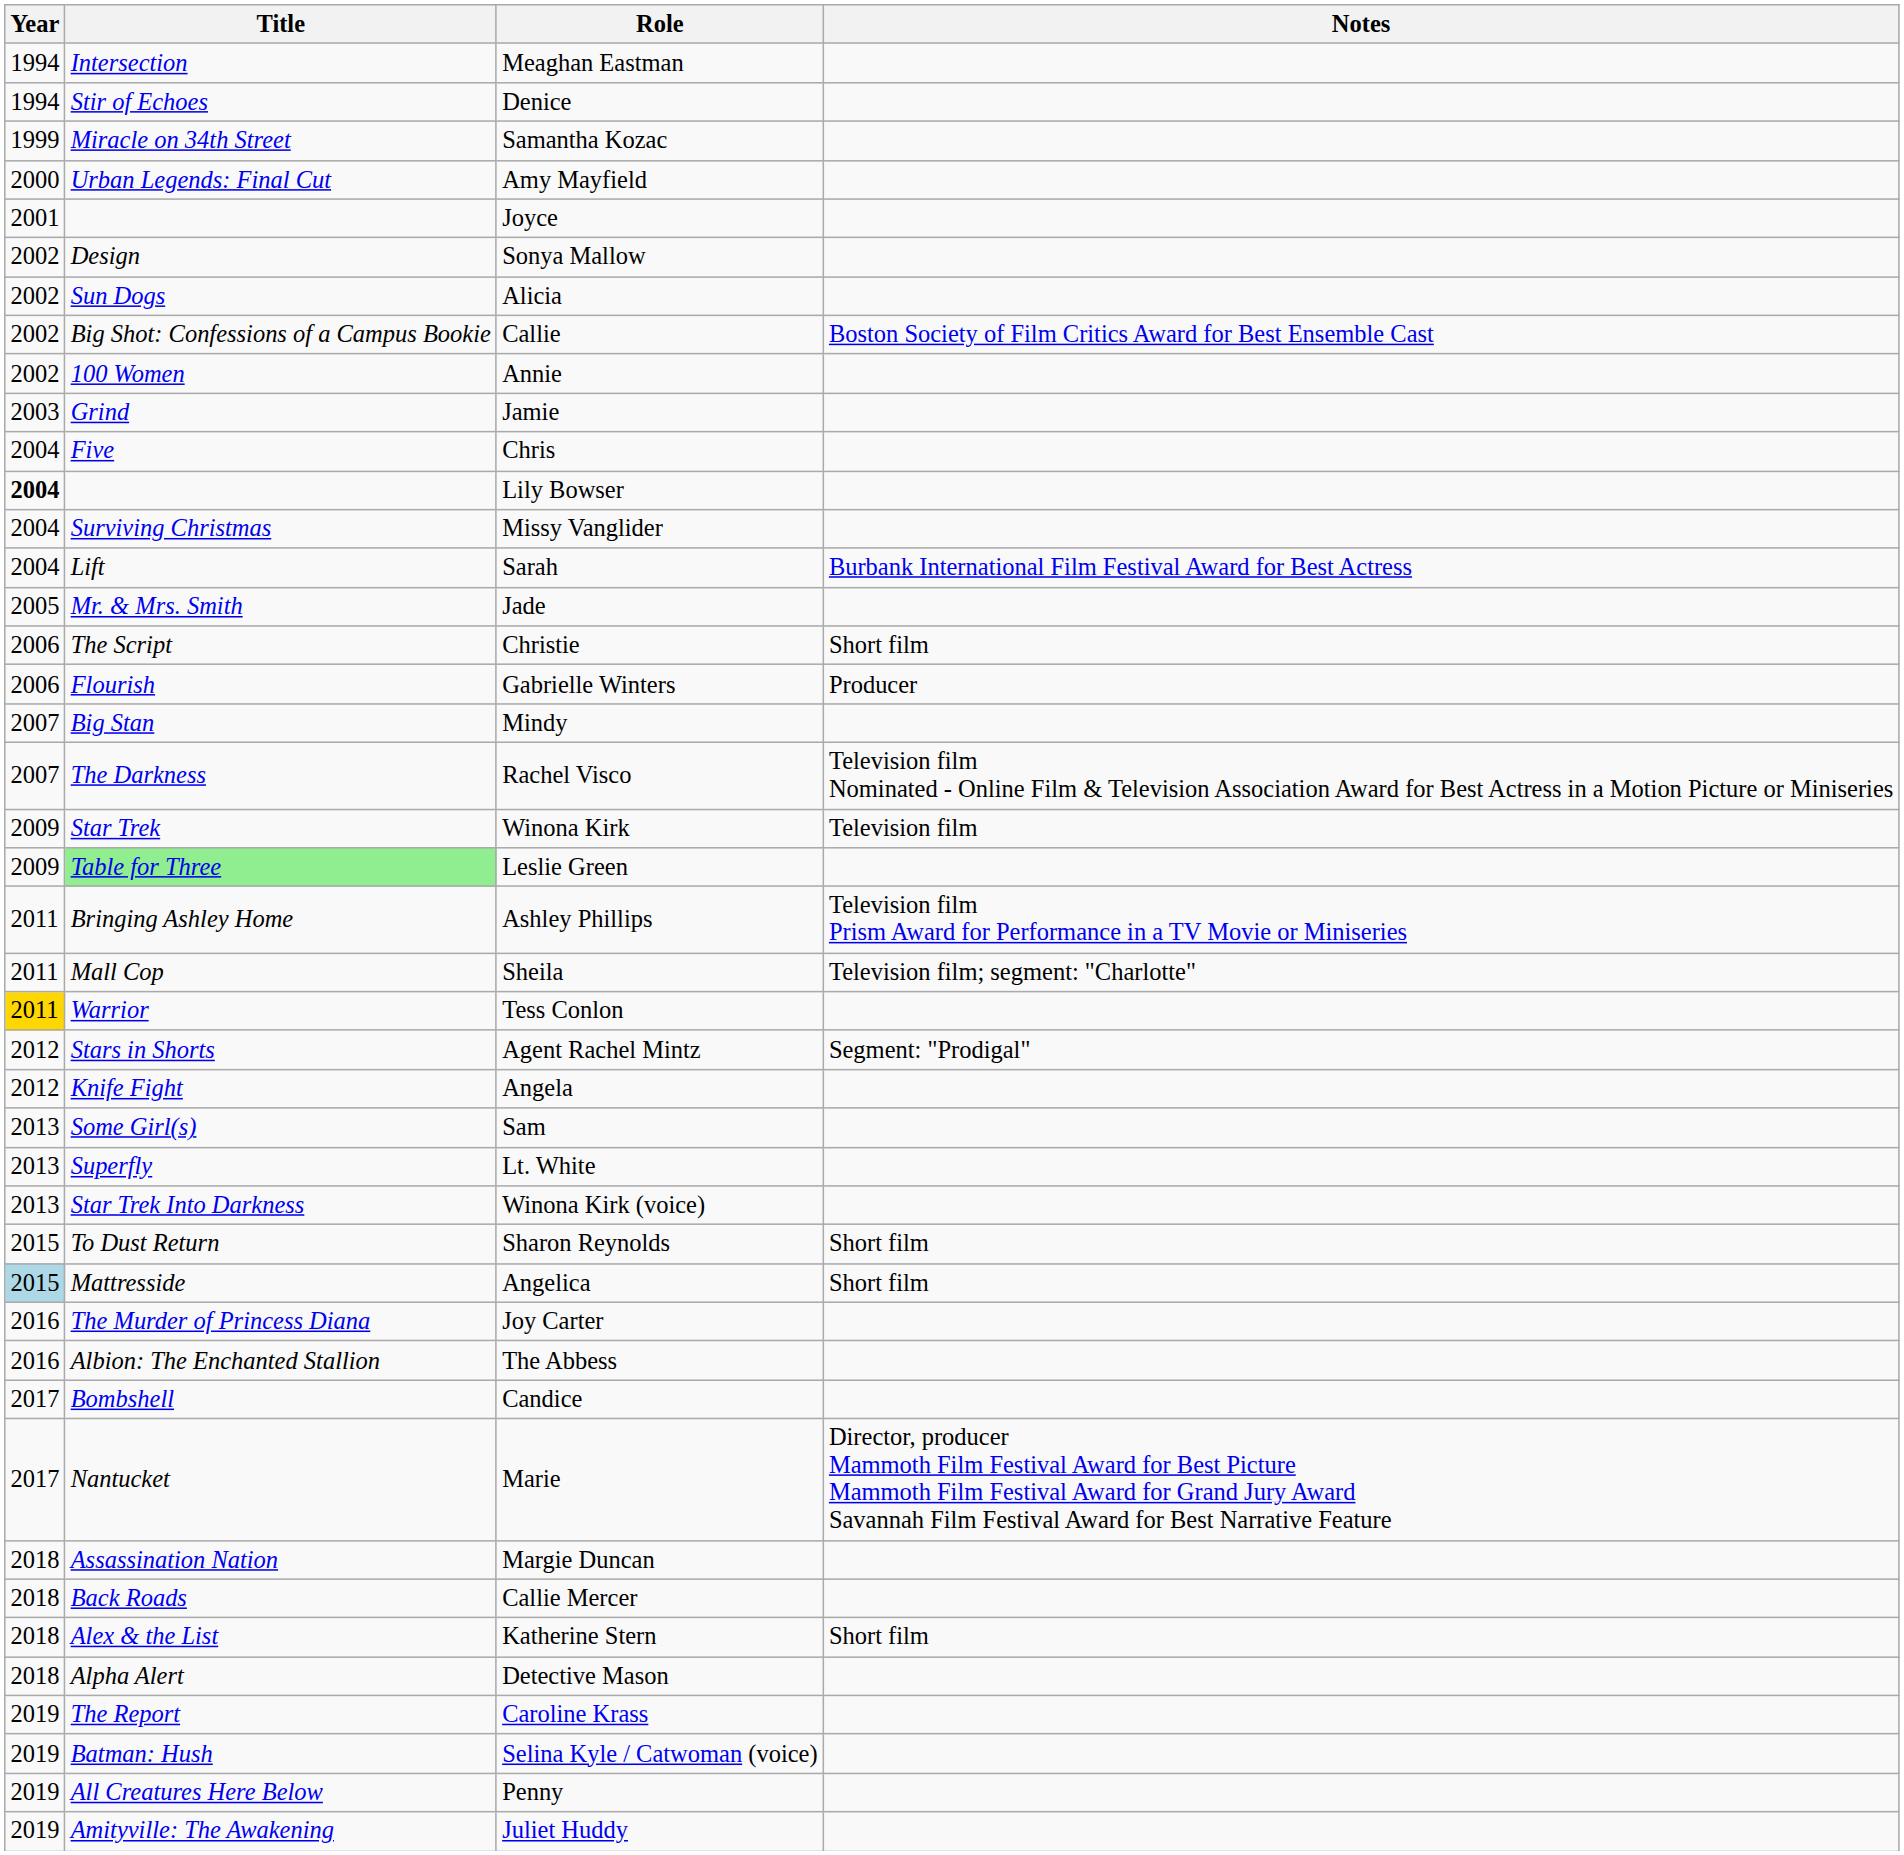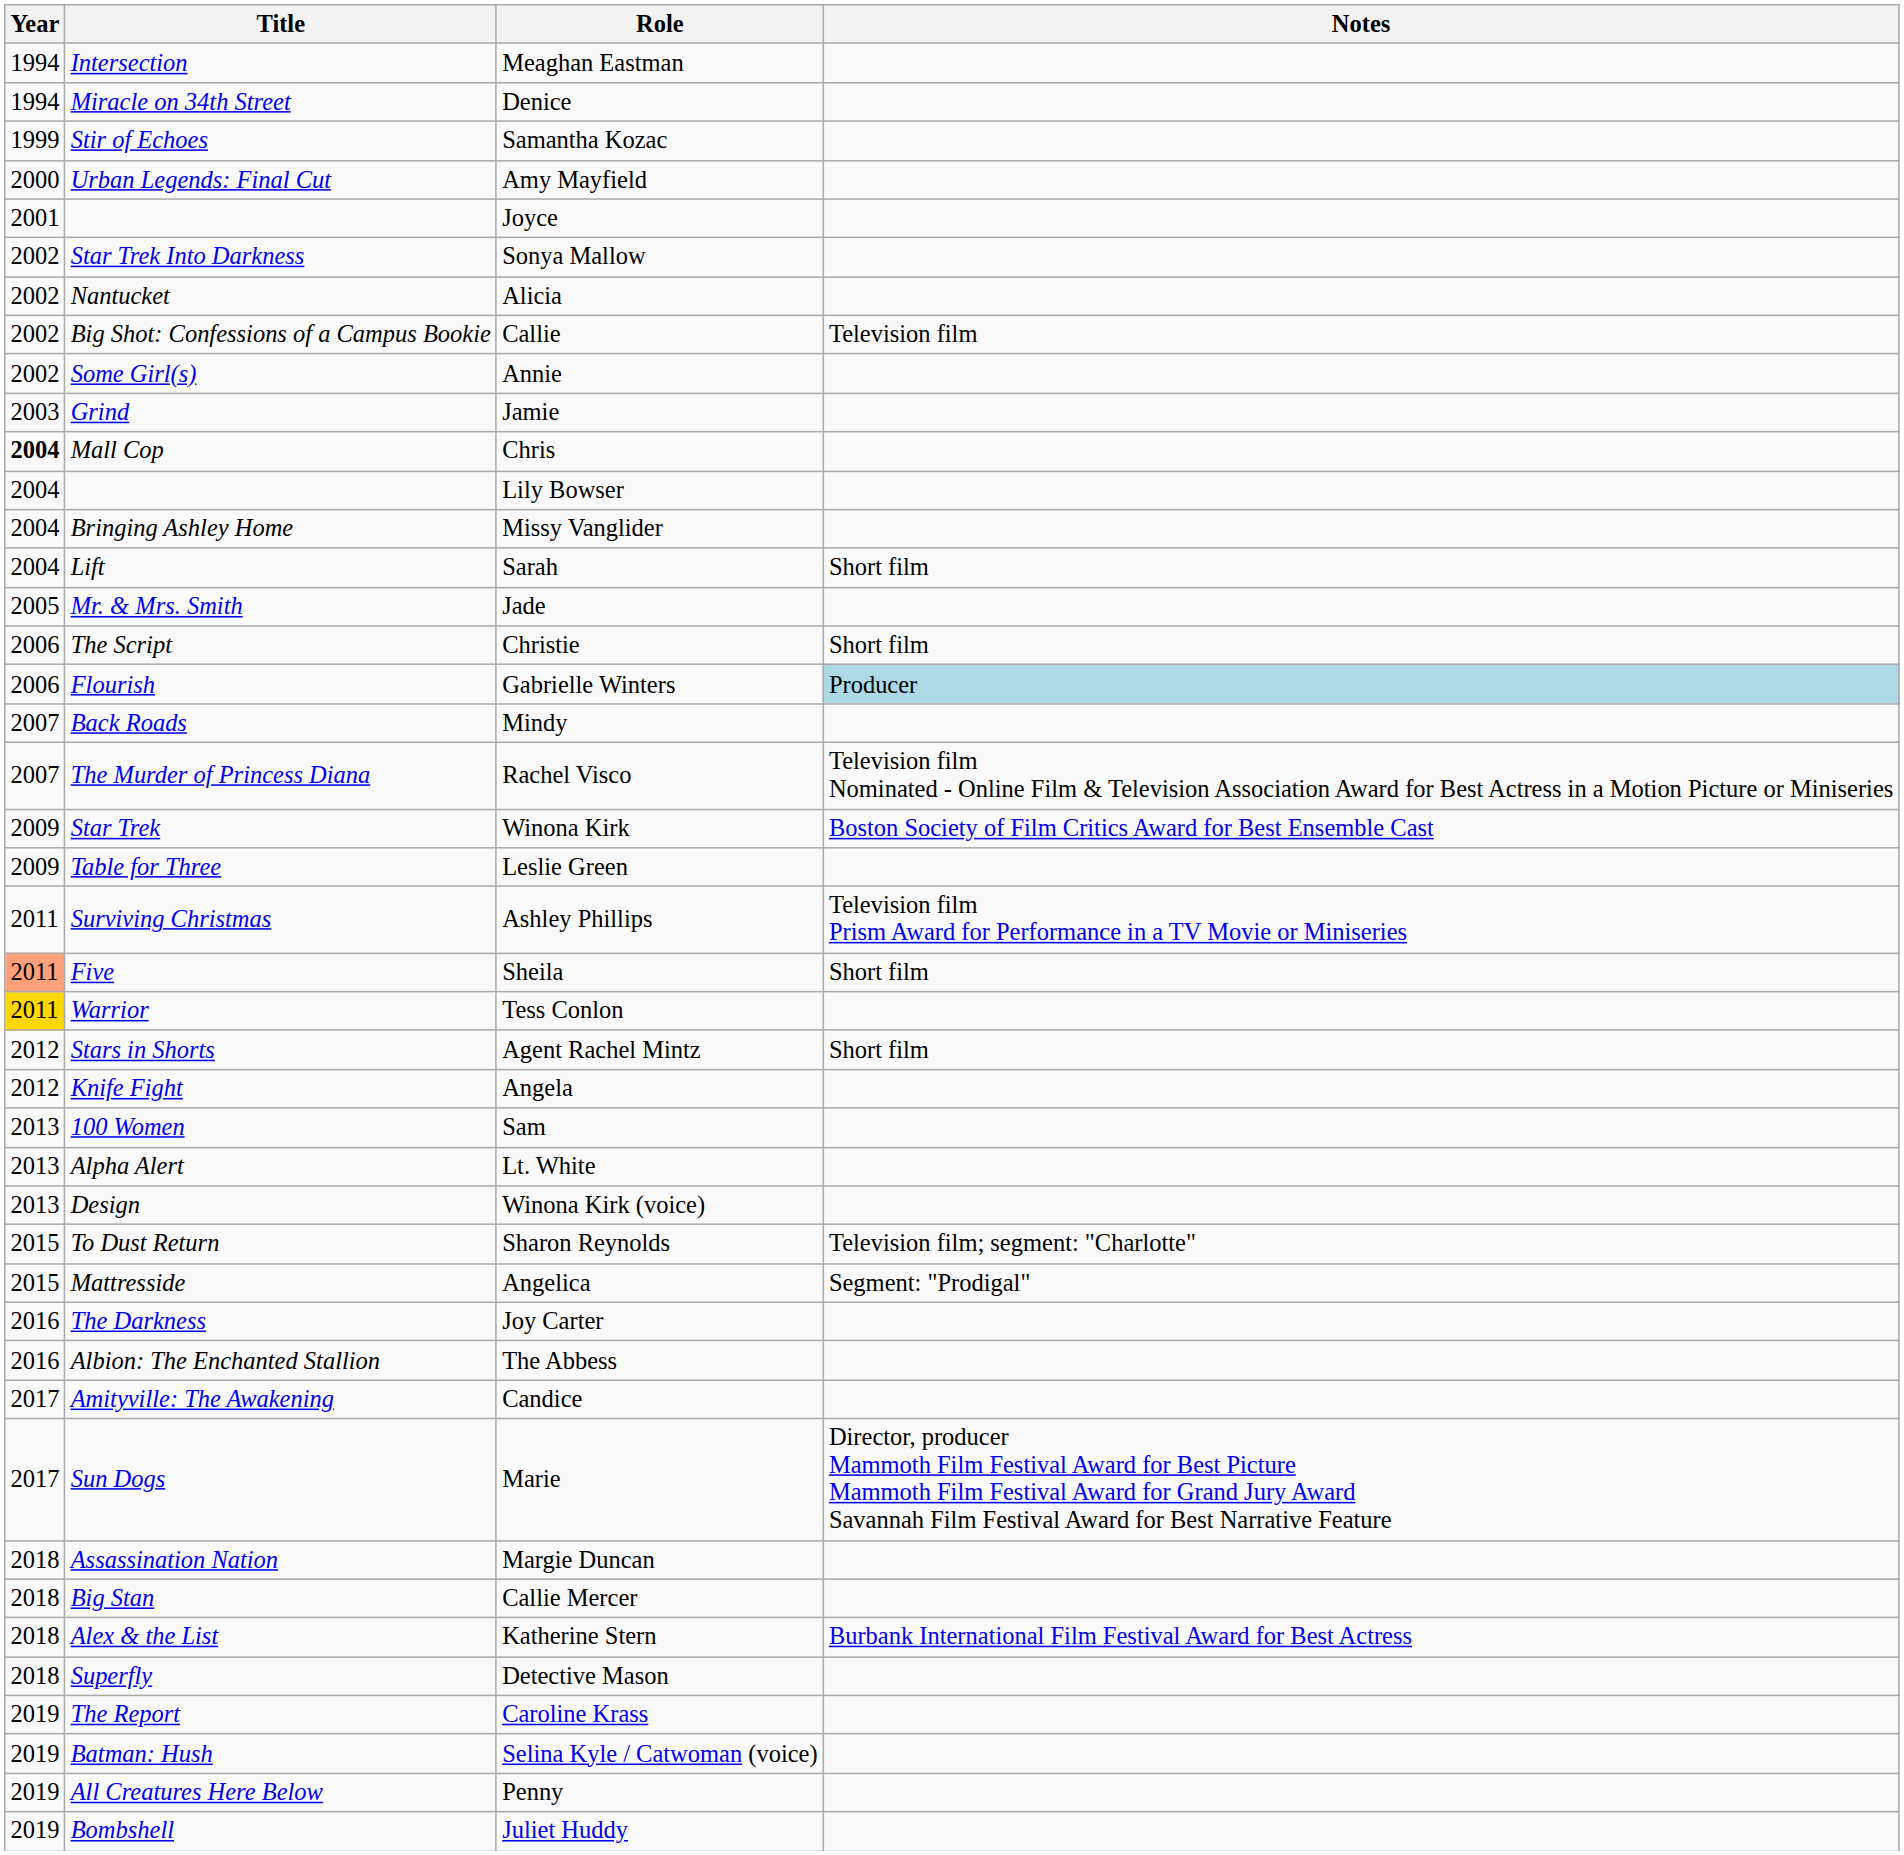(139, 101) Stir of Echoes -> (181, 101) Miracle on 34th Street
(181, 140) Miracle on 34th Street -> (139, 140) Stir of Echoes
(105, 256) Design -> (187, 256) Star Trek Into Darkness
(118, 295) Sun Dogs -> (120, 295) Nantucket
(1131, 334) Boston Society of Film Critics Award for Best Ensemble Cast -> (903, 334) Television film
(128, 373) 100 Women -> (134, 373) Some Girl(s)
(35, 450) normal -> (35, 450) bold
(92, 450) Five -> (117, 450) Mall Cop
(35, 489) bold -> (35, 489) normal
(171, 528) Surviving Christmas -> (182, 528) Bringing Ashley Home
(1120, 567) Burbank International Film Festival Award for Best Actress -> (879, 567) Short film
(873, 683) no background -> (873, 683) lightblue background
(112, 722) Big Stan -> (129, 722) Back Roads
(138, 775) The Darkness -> (220, 775) The Murder of Princess Diana
(903, 827) Television film -> (1131, 827) Boston Society of Film Critics Award for Best Ensemble Cast
(146, 866) lightgreen background -> (146, 866) no background
(182, 919) Bringing Ashley Home -> (171, 919) Surviving Christmas
(34, 971) no background -> (34, 971) lightsalmon background
(117, 971) Mall Cop -> (92, 971) Five
(1012, 971) Television film; segment: "Charlotte" -> (879, 971) Short film
(930, 1049) Segment: "Prodigal" -> (879, 1049) Short film
(134, 1127) Some Girl(s) -> (128, 1127) 100 Women
(111, 1166) Superfly -> (127, 1166) Alpha Alert
(187, 1204) Star Trek Into Darkness -> (105, 1204) Design
(879, 1243) Short film -> (1012, 1243) Television film; segment: "Charlotte"
(35, 1282) lightblue background -> (35, 1282) no background
(879, 1282) Short film -> (930, 1282) Segment: "Prodigal"
(220, 1321) The Murder of Princess Diana -> (138, 1321) The Darkness
(122, 1398) Bombshell -> (202, 1398) Amityville: The Awakening
(120, 1479) Nantucket -> (118, 1479) Sun Dogs
(129, 1598) Back Roads -> (112, 1598) Big Stan
(879, 1636) Short film -> (1120, 1636) Burbank International Film Festival Award for Best Actress
(127, 1675) Alpha Alert -> (111, 1675) Superfly
(202, 1831) Amityville: The Awakening -> (122, 1831) Bombshell
